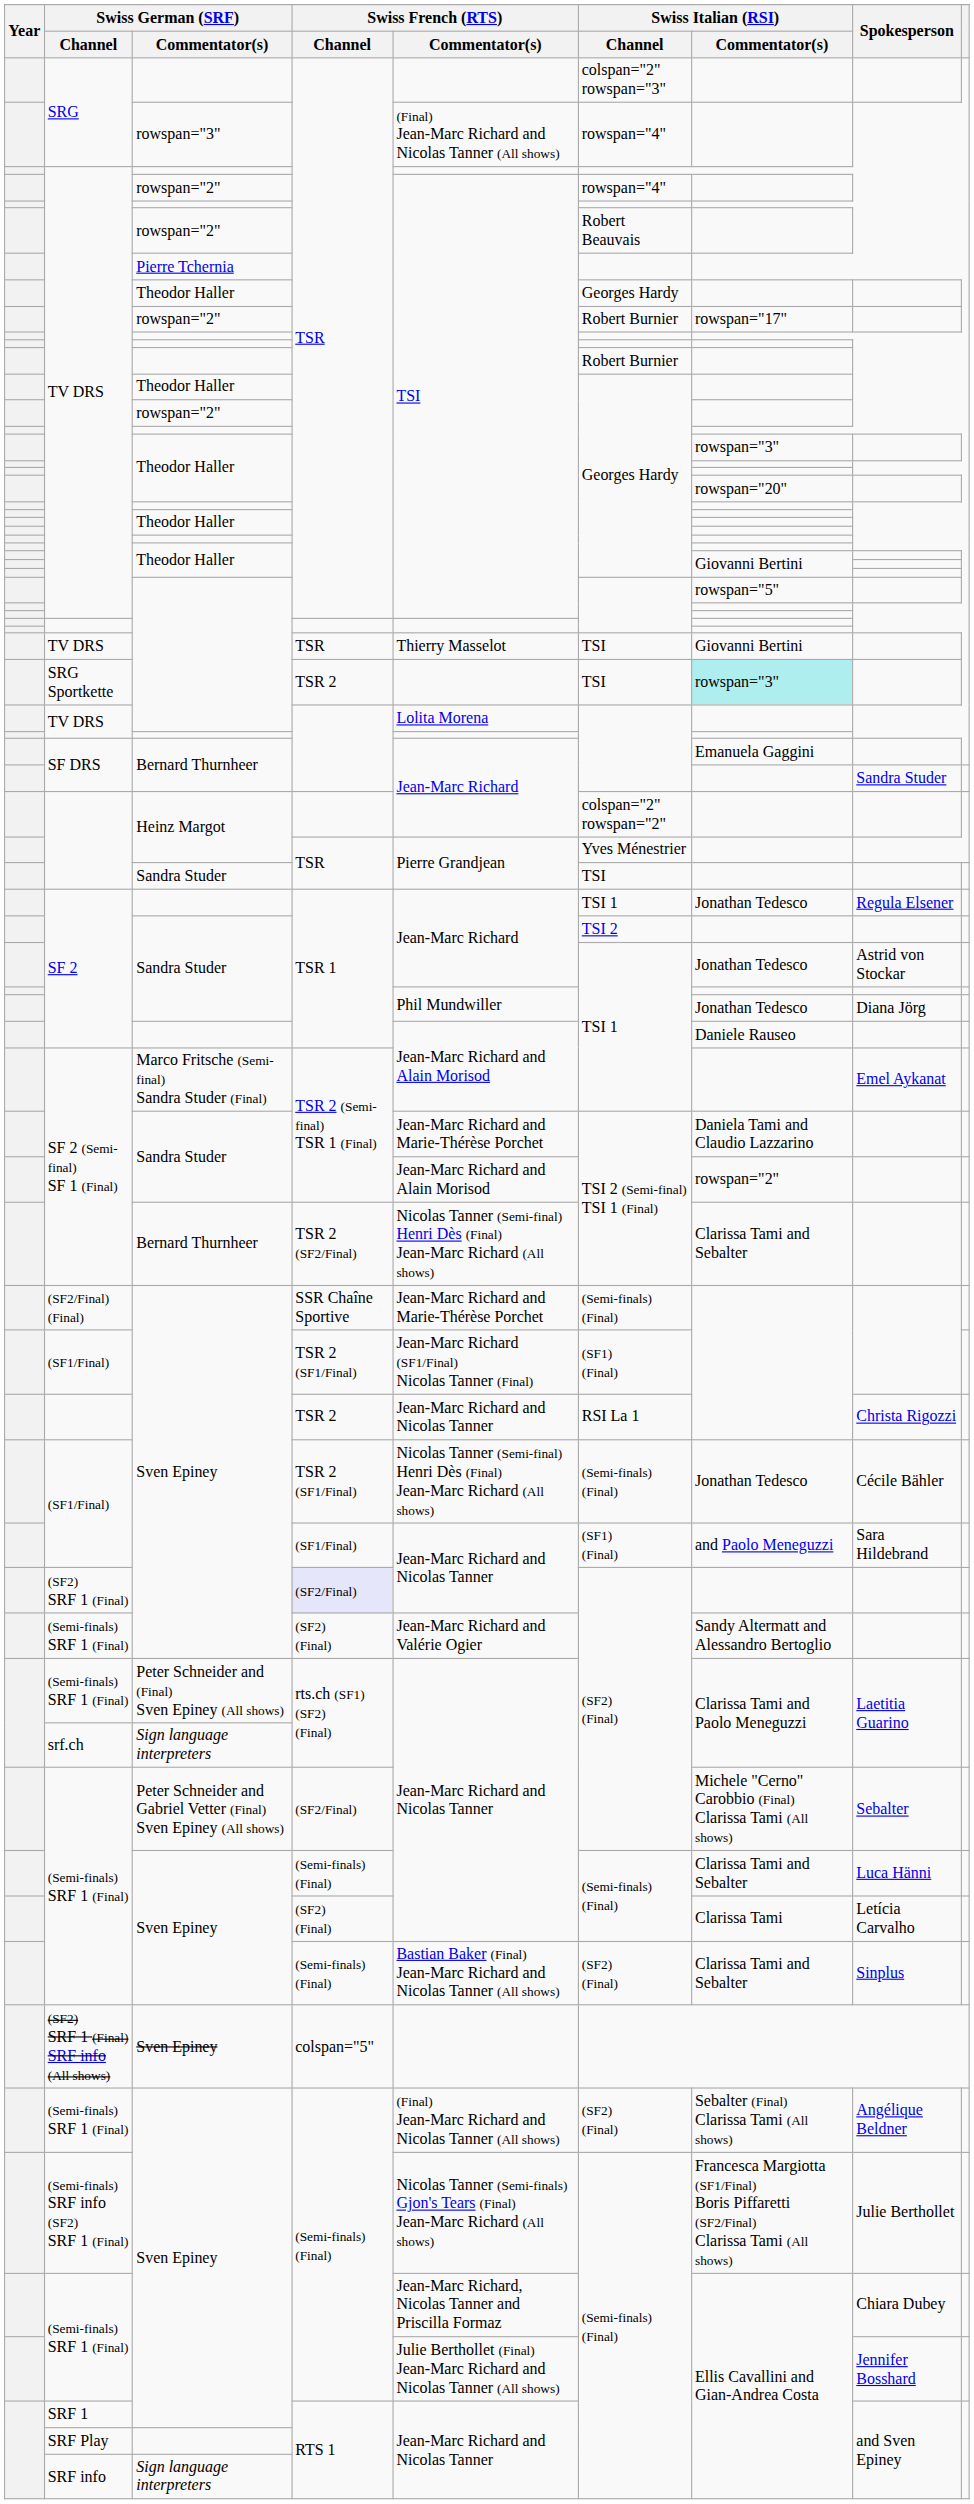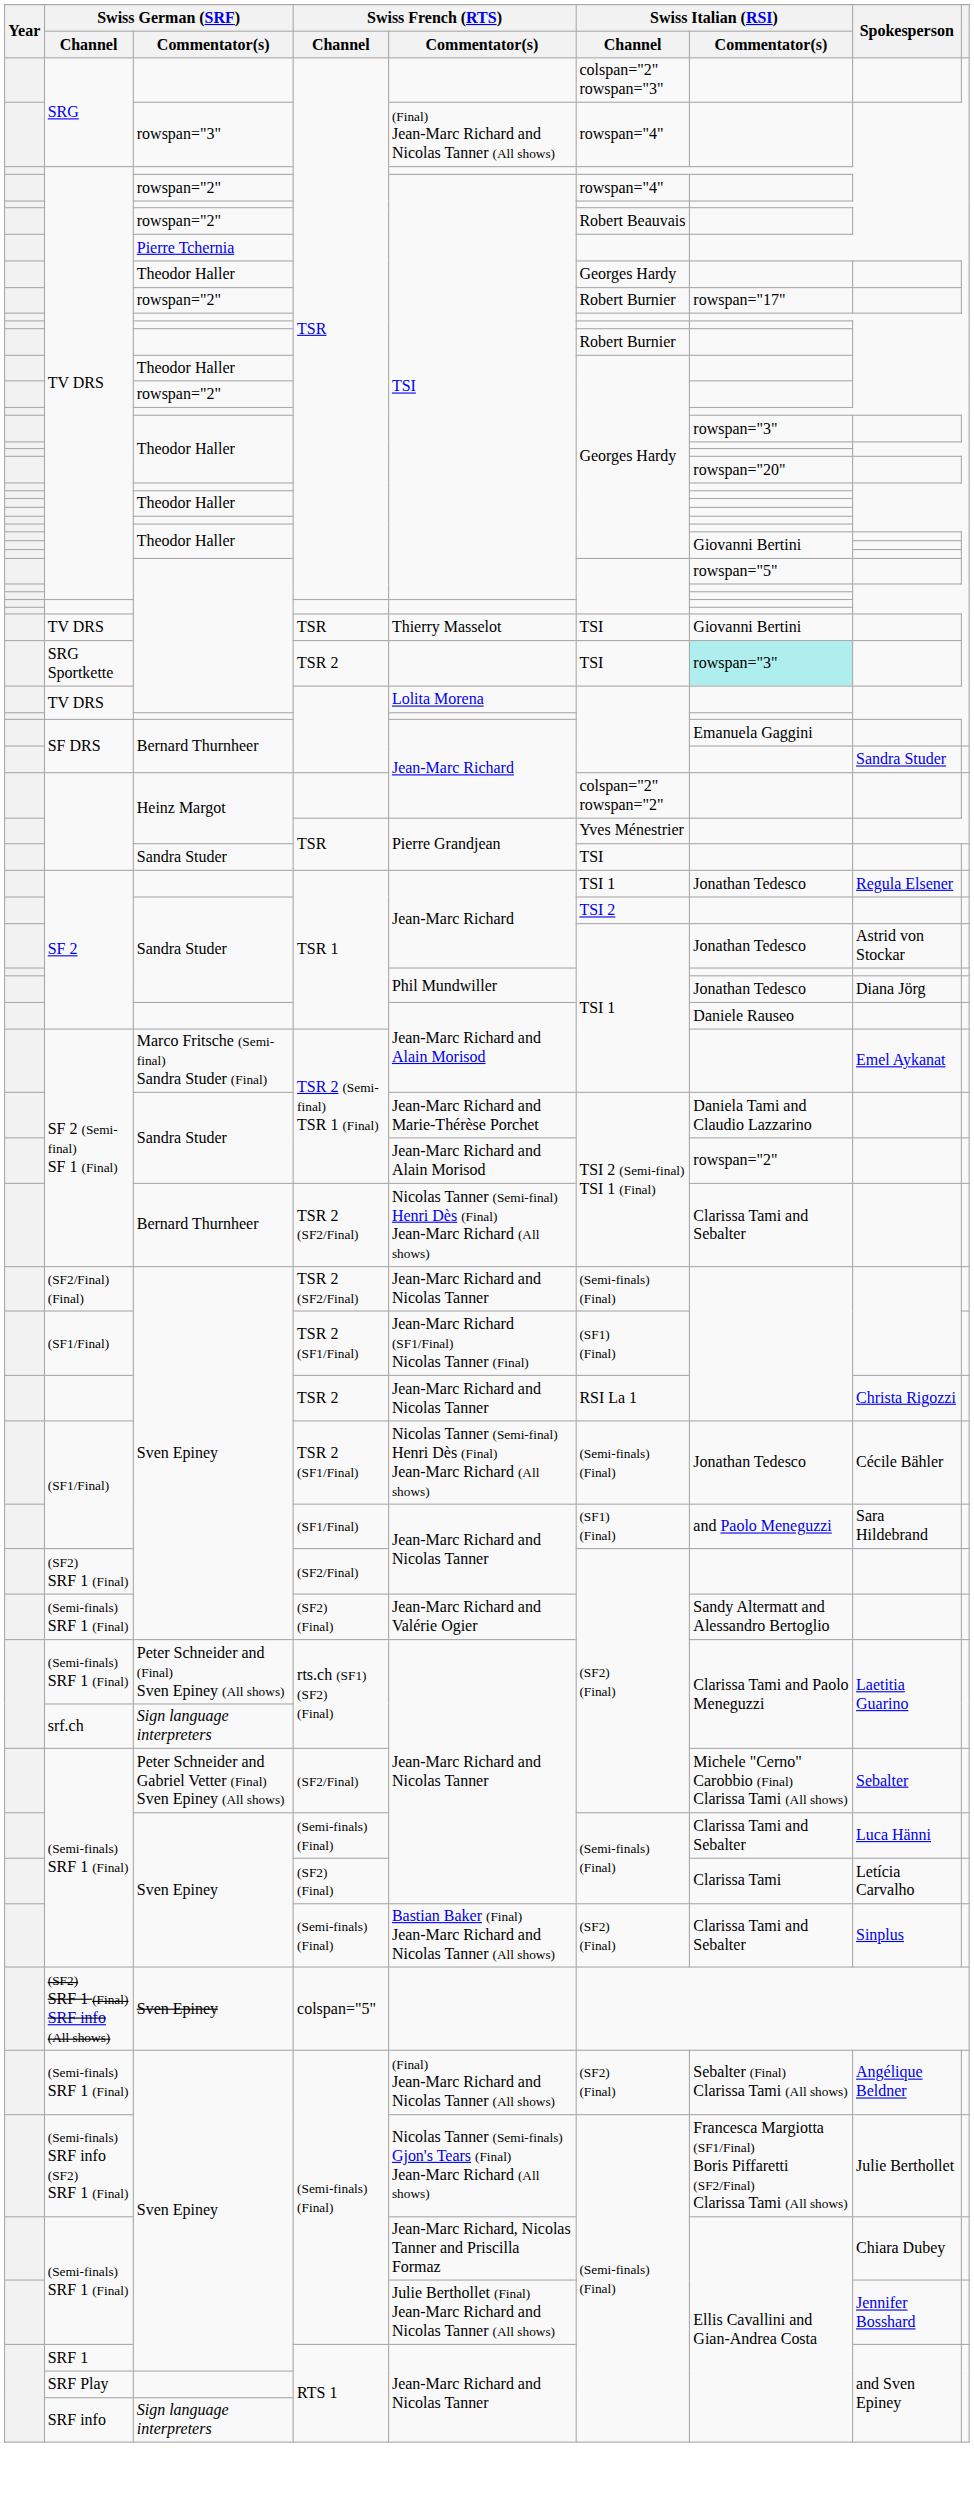(334, 1307) SSR Chaîne Sportive -> (328, 1289) TSR 2 (SF2/Final)
(471, 1307) Jean-Marc Richard and Marie-Thérèse Porchet -> (466, 1289) Jean-Marc Richard and Nicolas Tanner
(326, 1591) lavender background -> (328, 1572) no background
